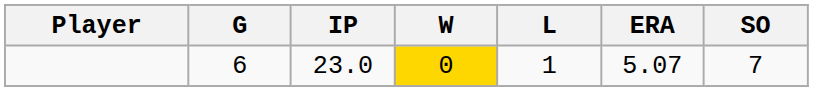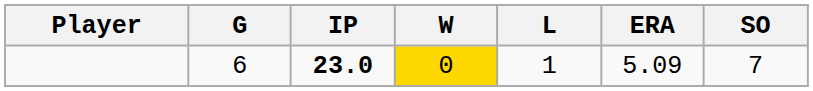(343, 66) normal -> (343, 66) bold
(652, 66) 5.07 -> (652, 66) 5.09
